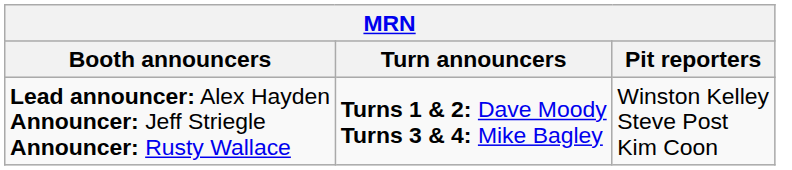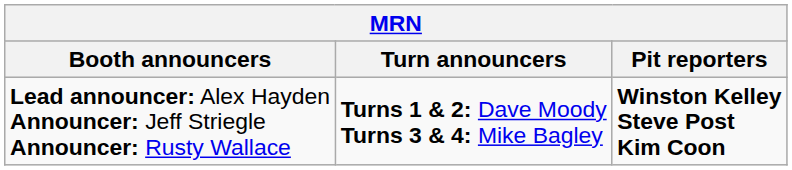(693, 121) normal -> (699, 121) bold
